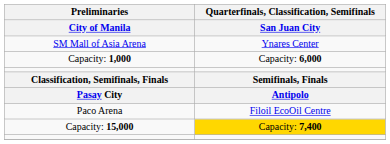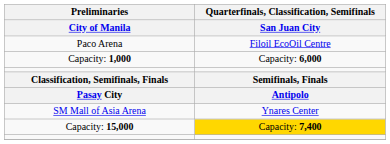(100, 43) SM Mall of Asia Arena -> (100, 43) Paco Arena
(290, 43) Ynares Center -> (290, 43) Filoil EcoOil Centre
(100, 111) Paco Arena -> (100, 111) SM Mall of Asia Arena
(290, 111) Filoil EcoOil Centre -> (290, 111) Ynares Center
